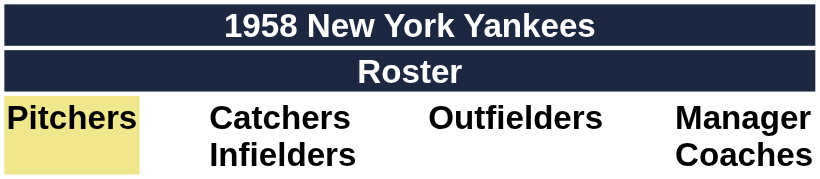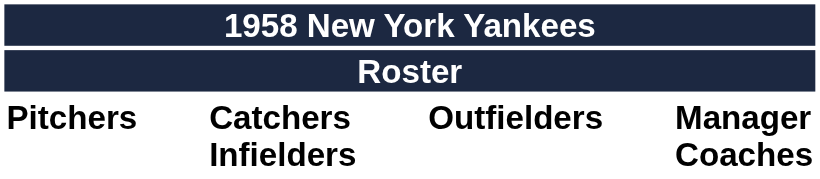(72, 117) khaki background -> (72, 117) no background
